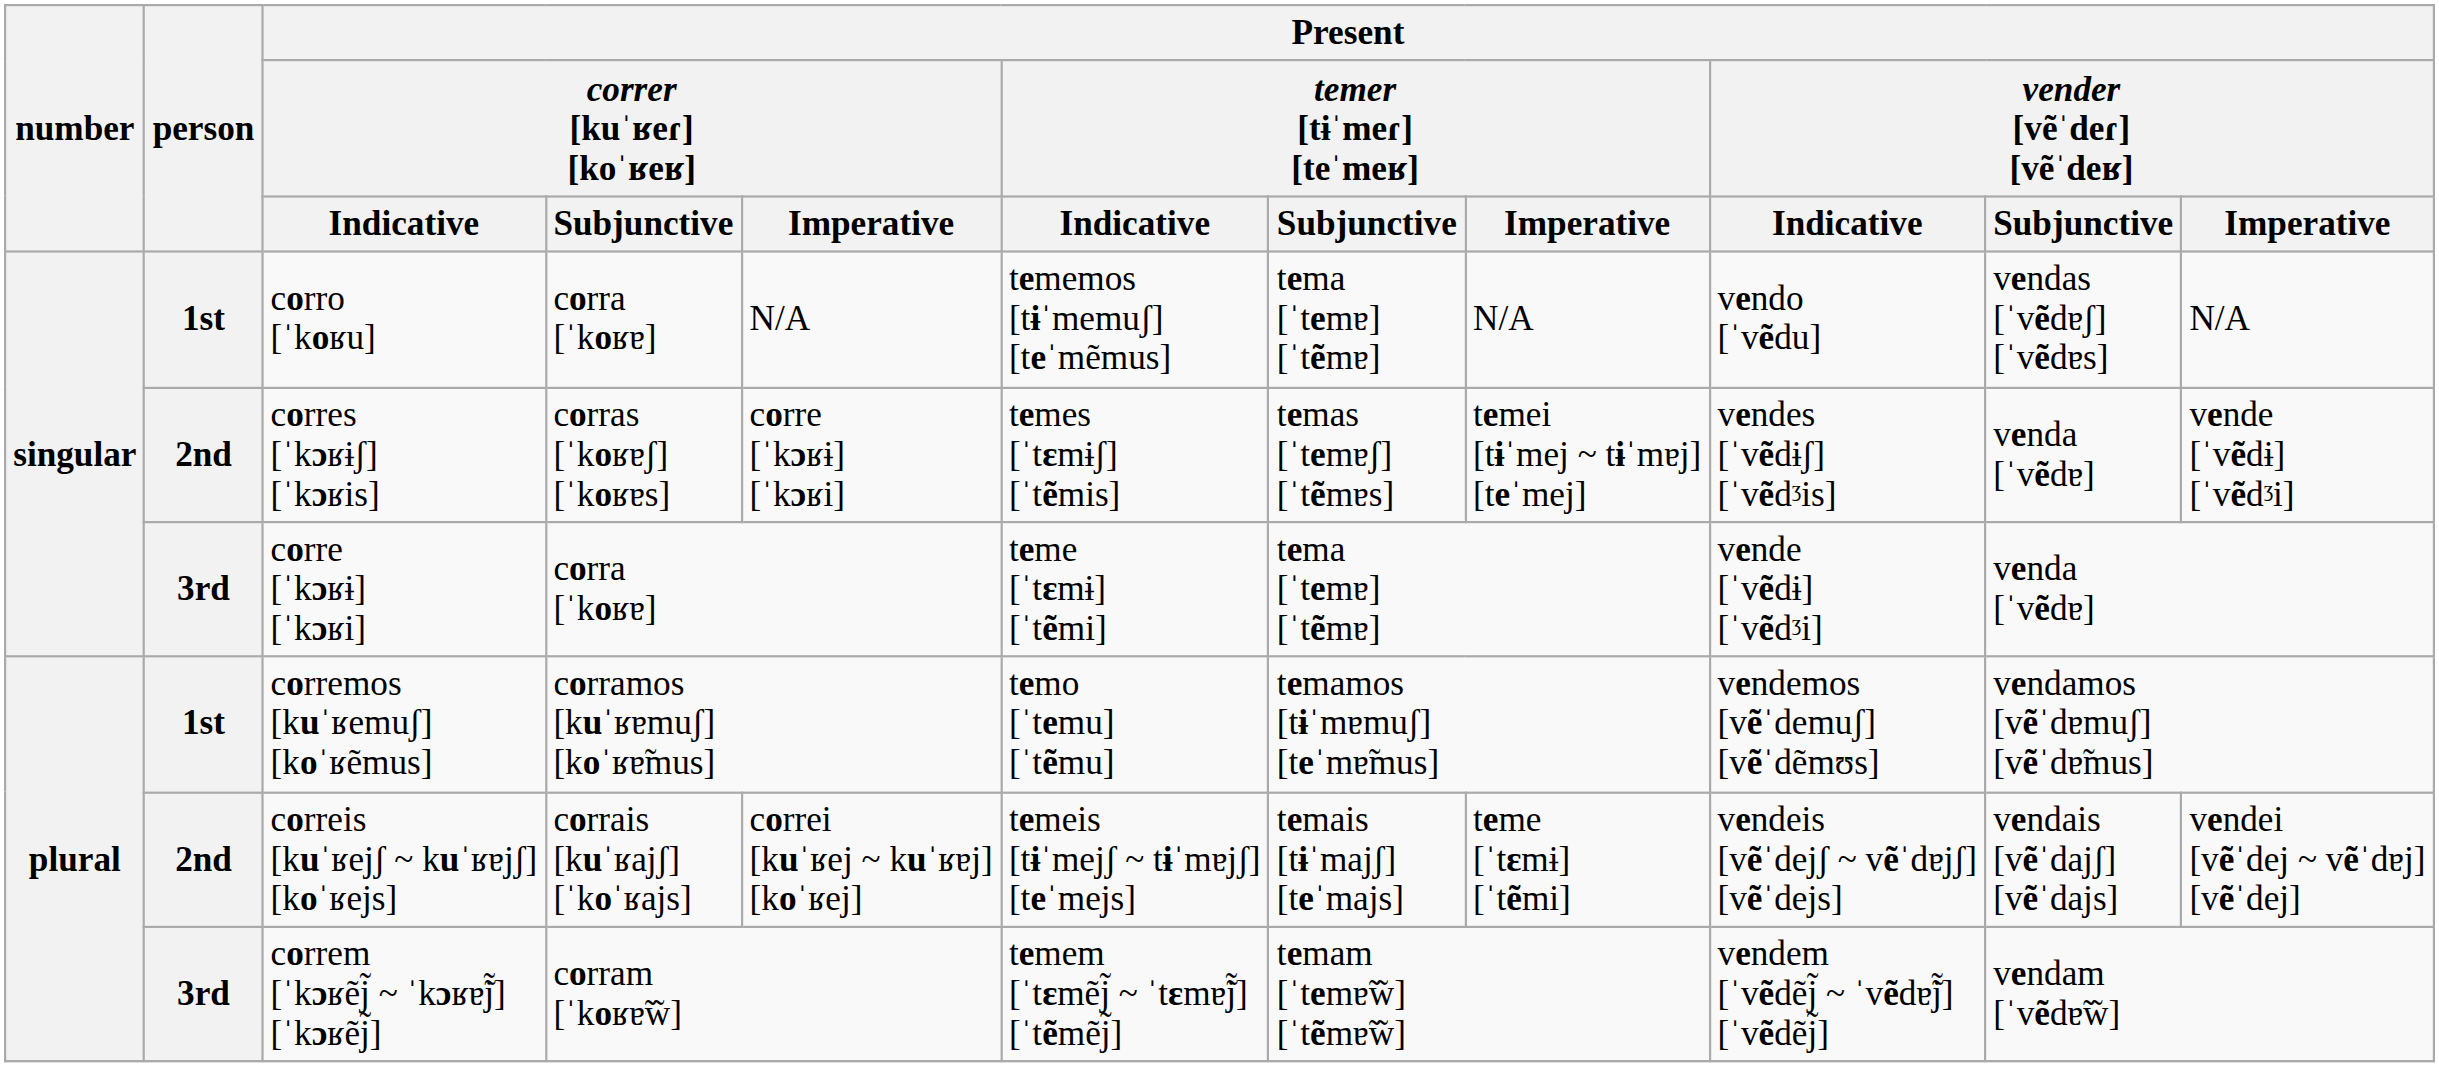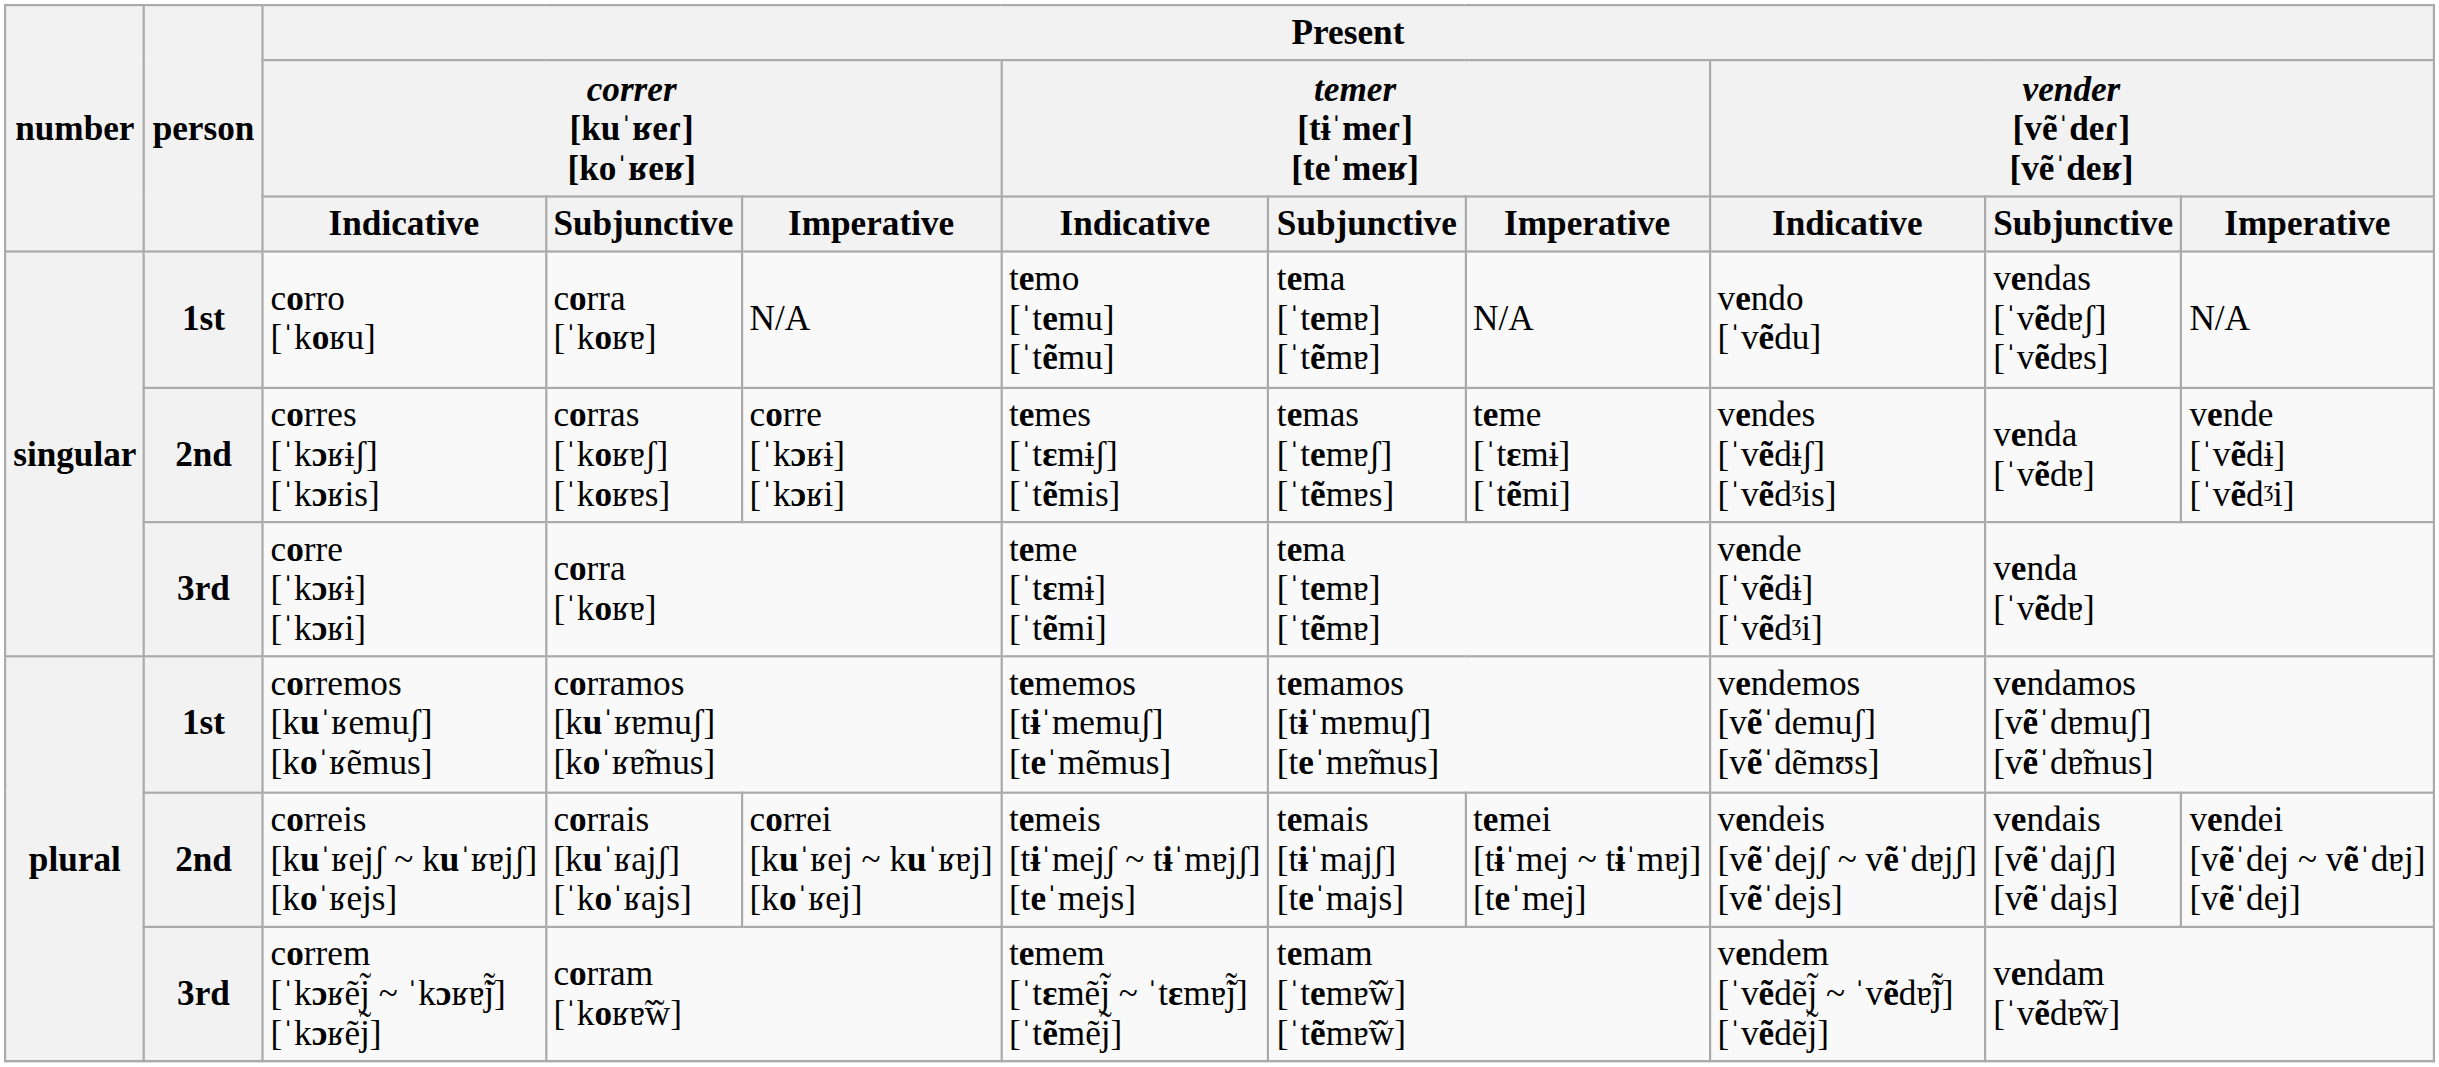(1090, 318) tememos [tɨˈmemuʃ] [teˈmẽmus] -> (1062, 318) temo [ˈtemu] [ˈtẽmu]
(1587, 453) temei [tɨˈmej ~ tɨˈmɐj] [teˈmej] -> (1522, 453) teme [ˈtɛmɨ] [ˈtẽmi]
(1062, 723) temo [ˈtemu] [ˈtẽmu] -> (1090, 723) tememos [tɨˈmemuʃ] [teˈmẽmus]
(1522, 858) teme [ˈtɛmɨ] [ˈtẽmi] -> (1587, 858) temei [tɨˈmej ~ tɨˈmɐj] [teˈmej]
